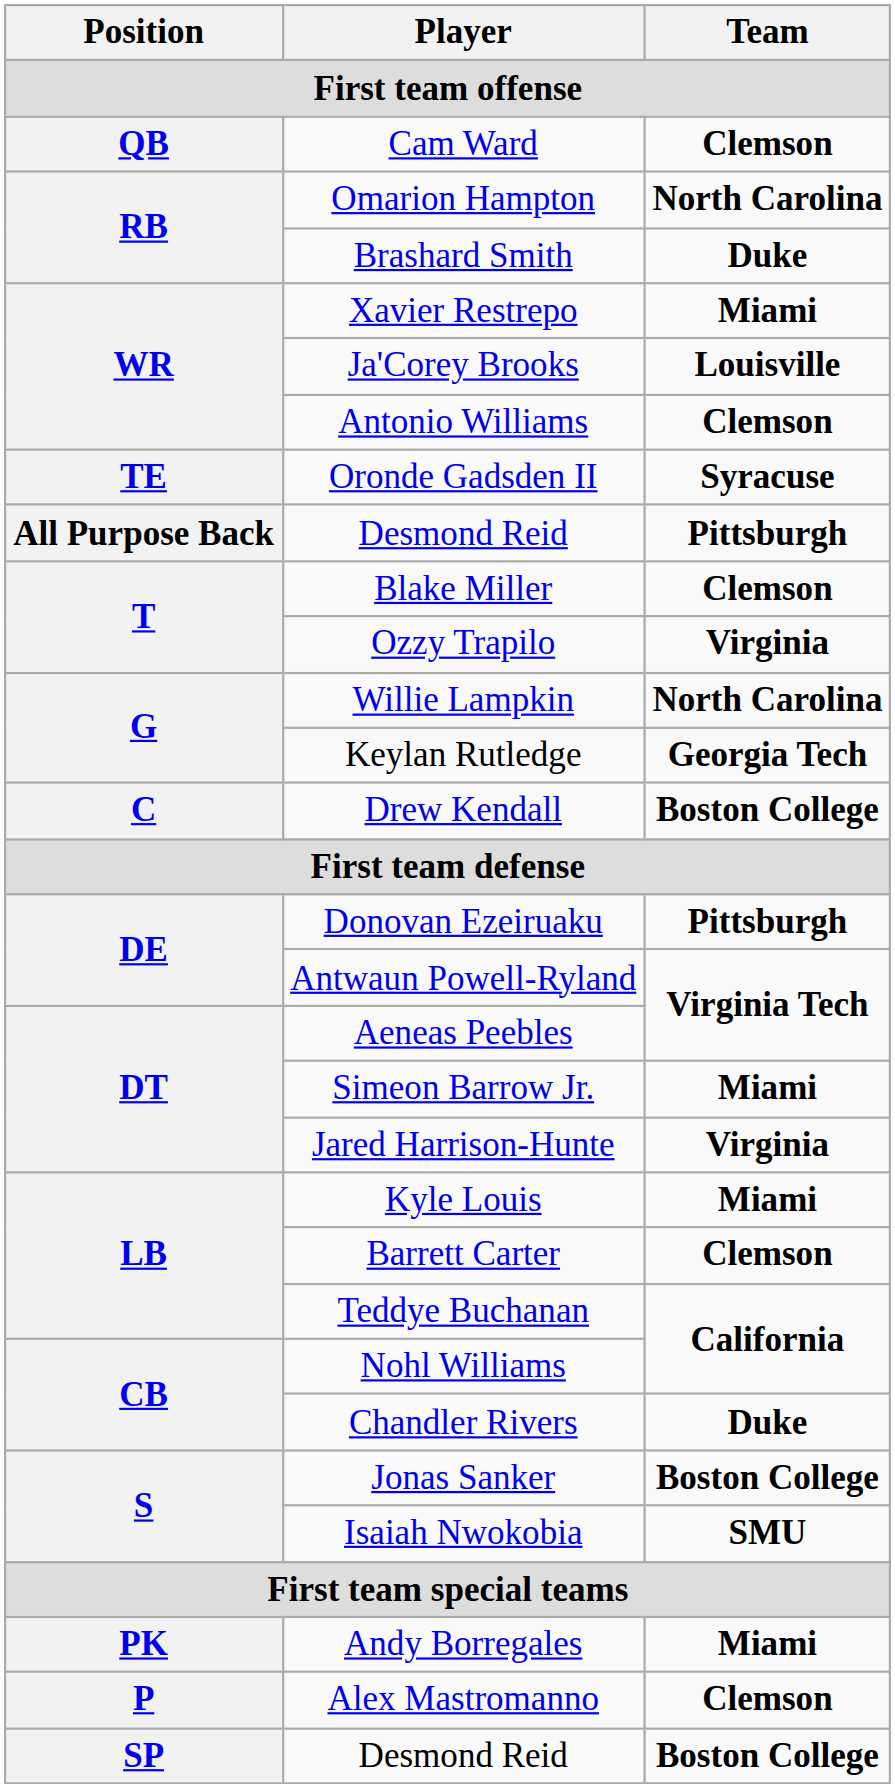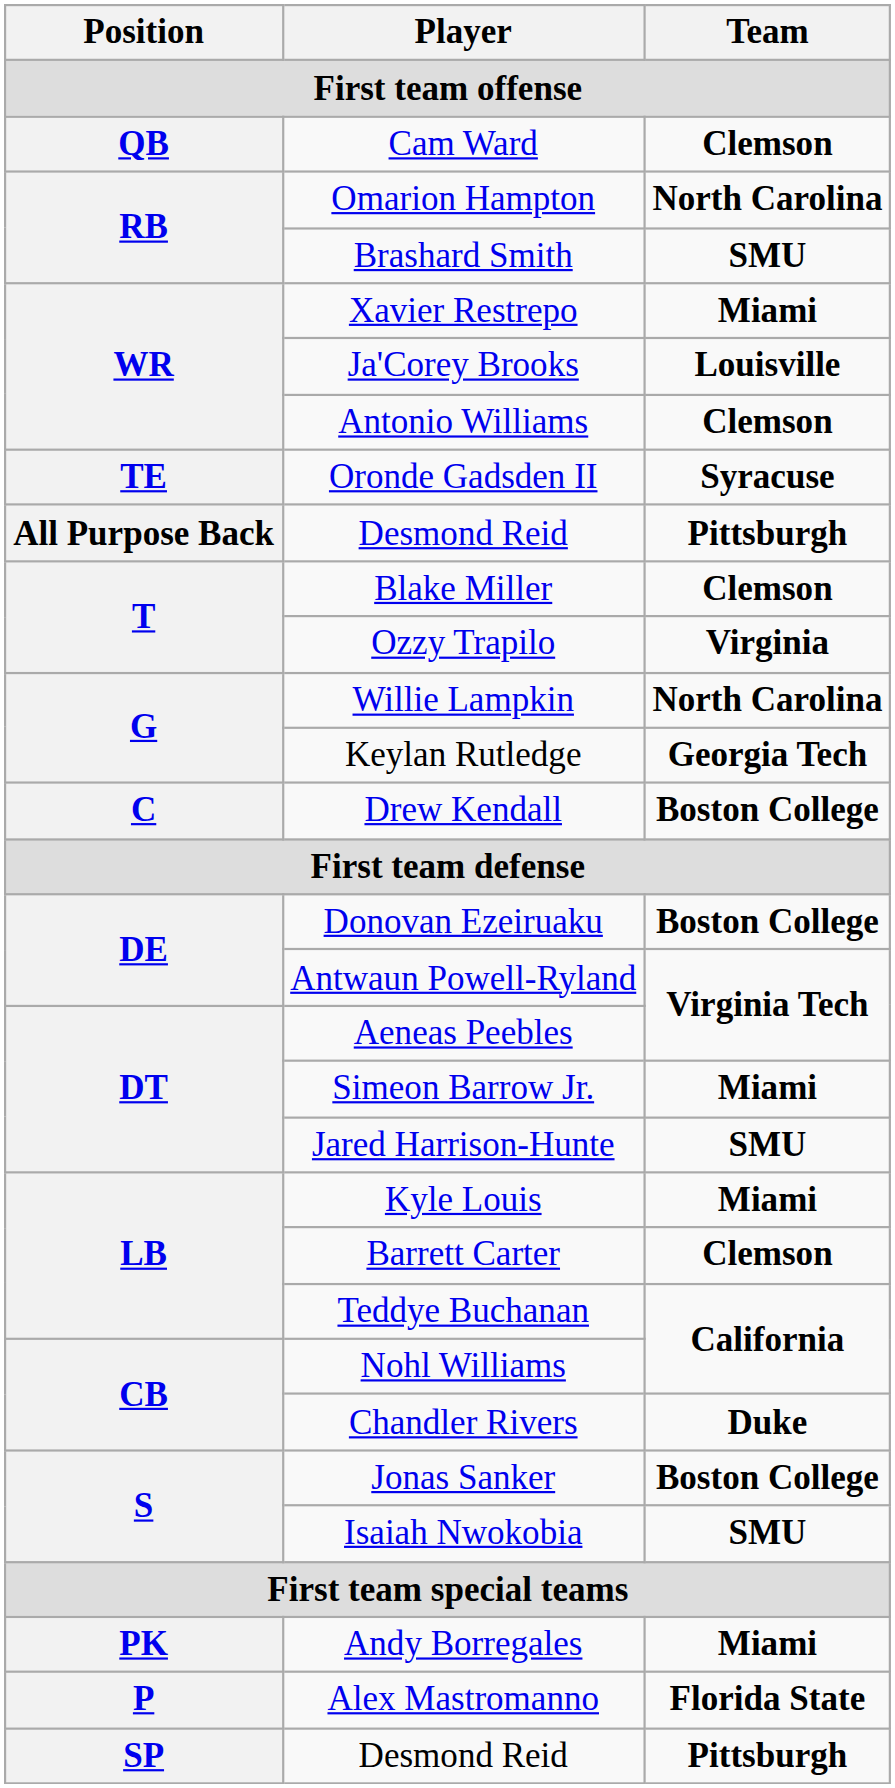(767, 254) Duke -> (767, 254) SMU
(767, 921) Pittsburgh -> (767, 921) Boston College
(767, 1143) Virginia -> (767, 1143) SMU
(767, 1699) Clemson -> (767, 1699) Florida State
(767, 1754) Boston College -> (767, 1754) Pittsburgh
